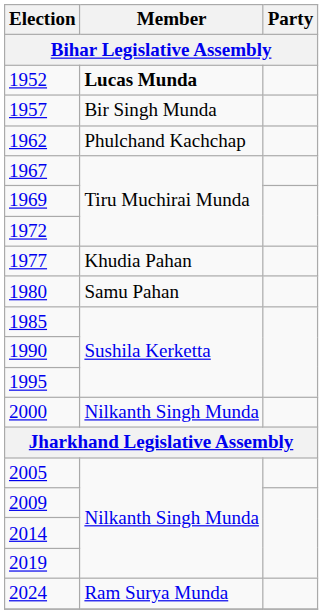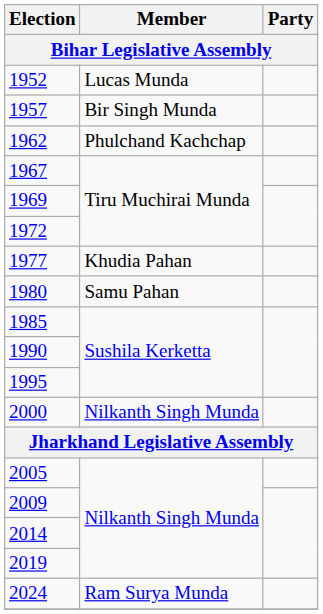(141, 79) bold -> (136, 79) normal
